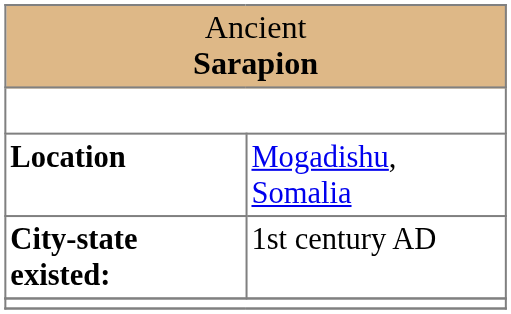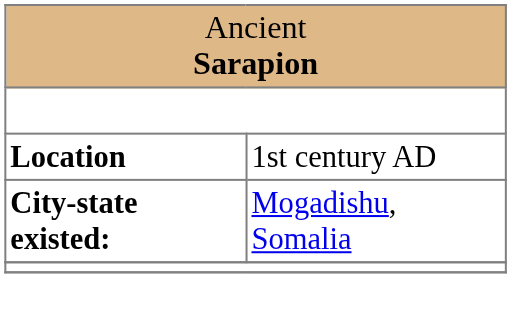(324, 174) Mogadishu, Somalia -> (344, 156) 1st century AD
(344, 238) 1st century AD -> (324, 220) Mogadishu, Somalia
